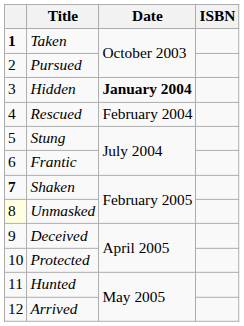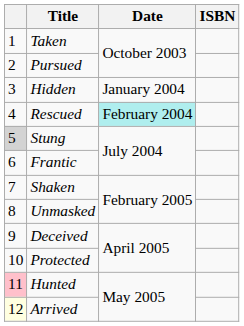(12, 41) bold -> (12, 41) normal
(147, 89) bold -> (144, 89) normal
(147, 114) no background -> (147, 114) paleturquoise background
(12, 138) no background -> (12, 138) lightgrey background
(12, 187) bold -> (12, 187) normal
(12, 211) lightyellow background -> (12, 211) no background
(15, 284) no background -> (15, 284) pink background
(16, 308) no background -> (16, 308) lightyellow background
